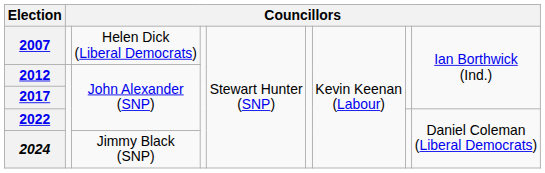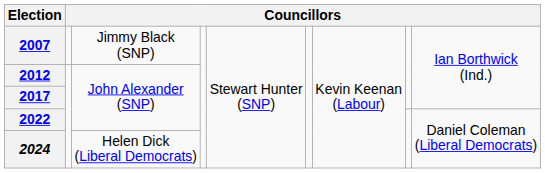(136, 45) Helen Dick (Liberal Democrats) -> (136, 45) Jimmy Black (SNP)
(136, 149) Jimmy Black (SNP) -> (136, 149) Helen Dick (Liberal Democrats)
